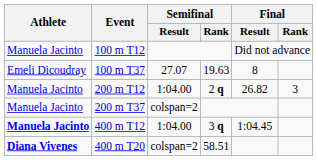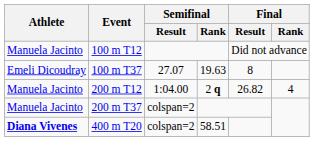(295, 89) 3 -> (291, 89) 4
- row: (120, 127)
